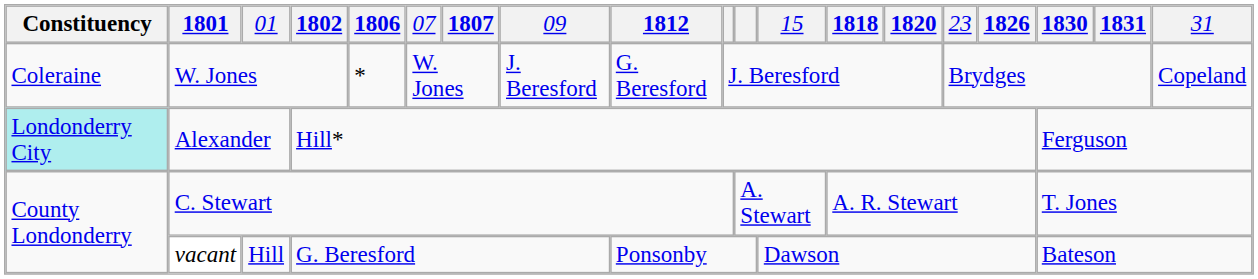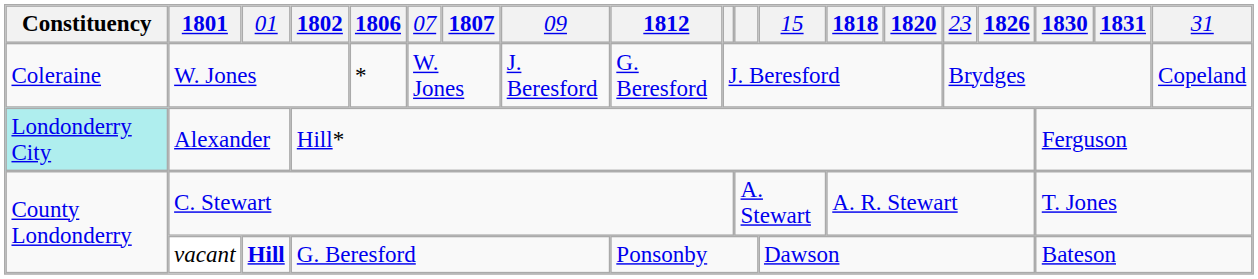(266, 253) normal -> (266, 253) bold
